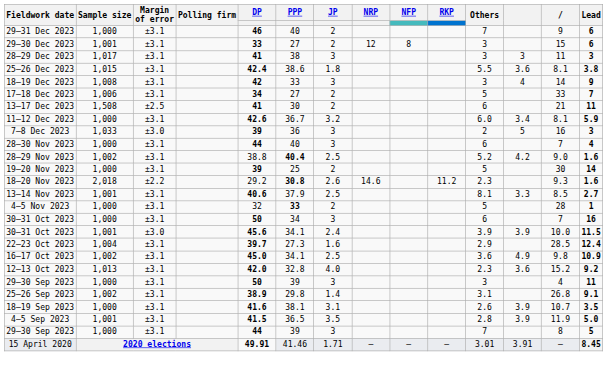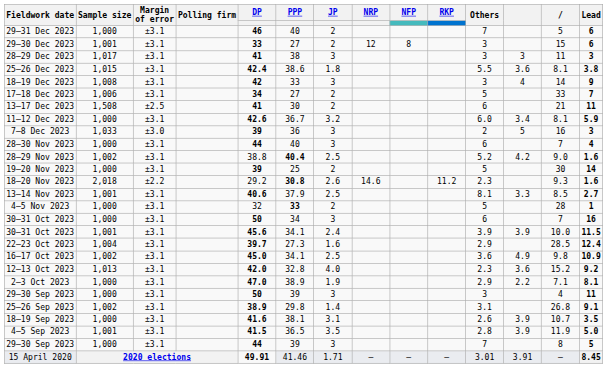(560, 31) 9 -> (560, 31) 5
(155, 232) ±3.0 -> (155, 232) ±3.1
+ row: (40, 282)
